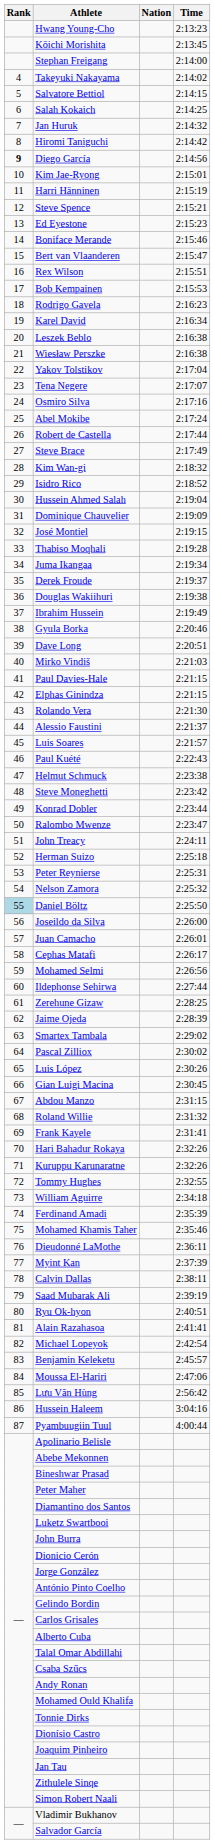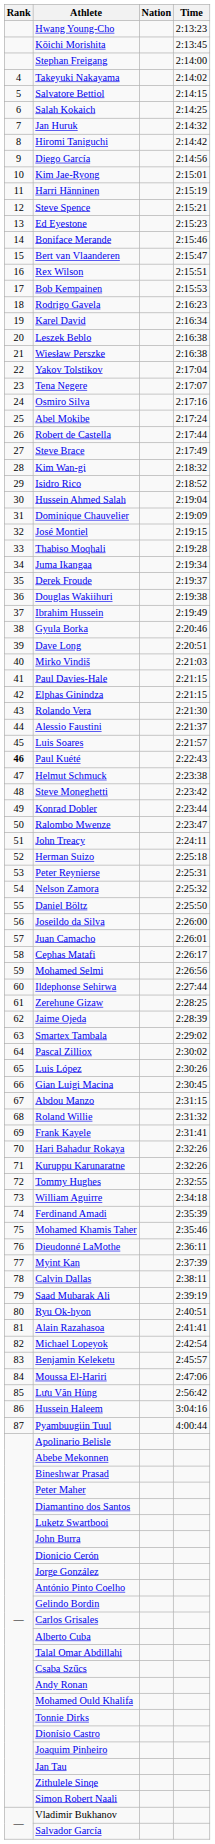(19, 158) bold -> (19, 158) normal
(19, 759) normal -> (19, 759) bold
(19, 905) lightblue background -> (19, 905) no background
